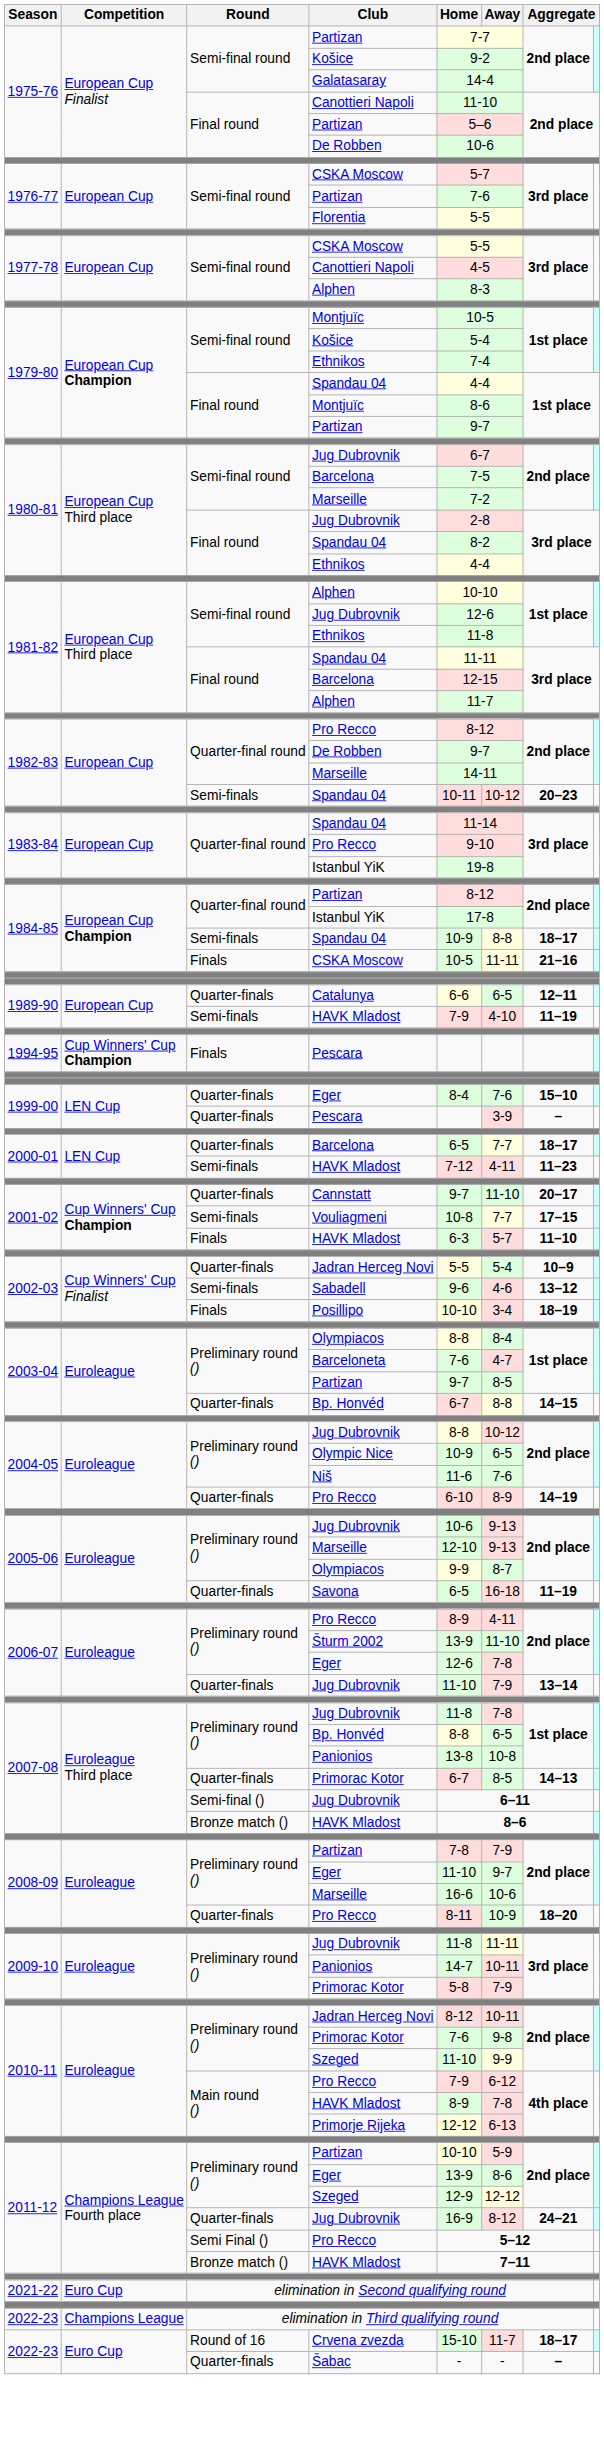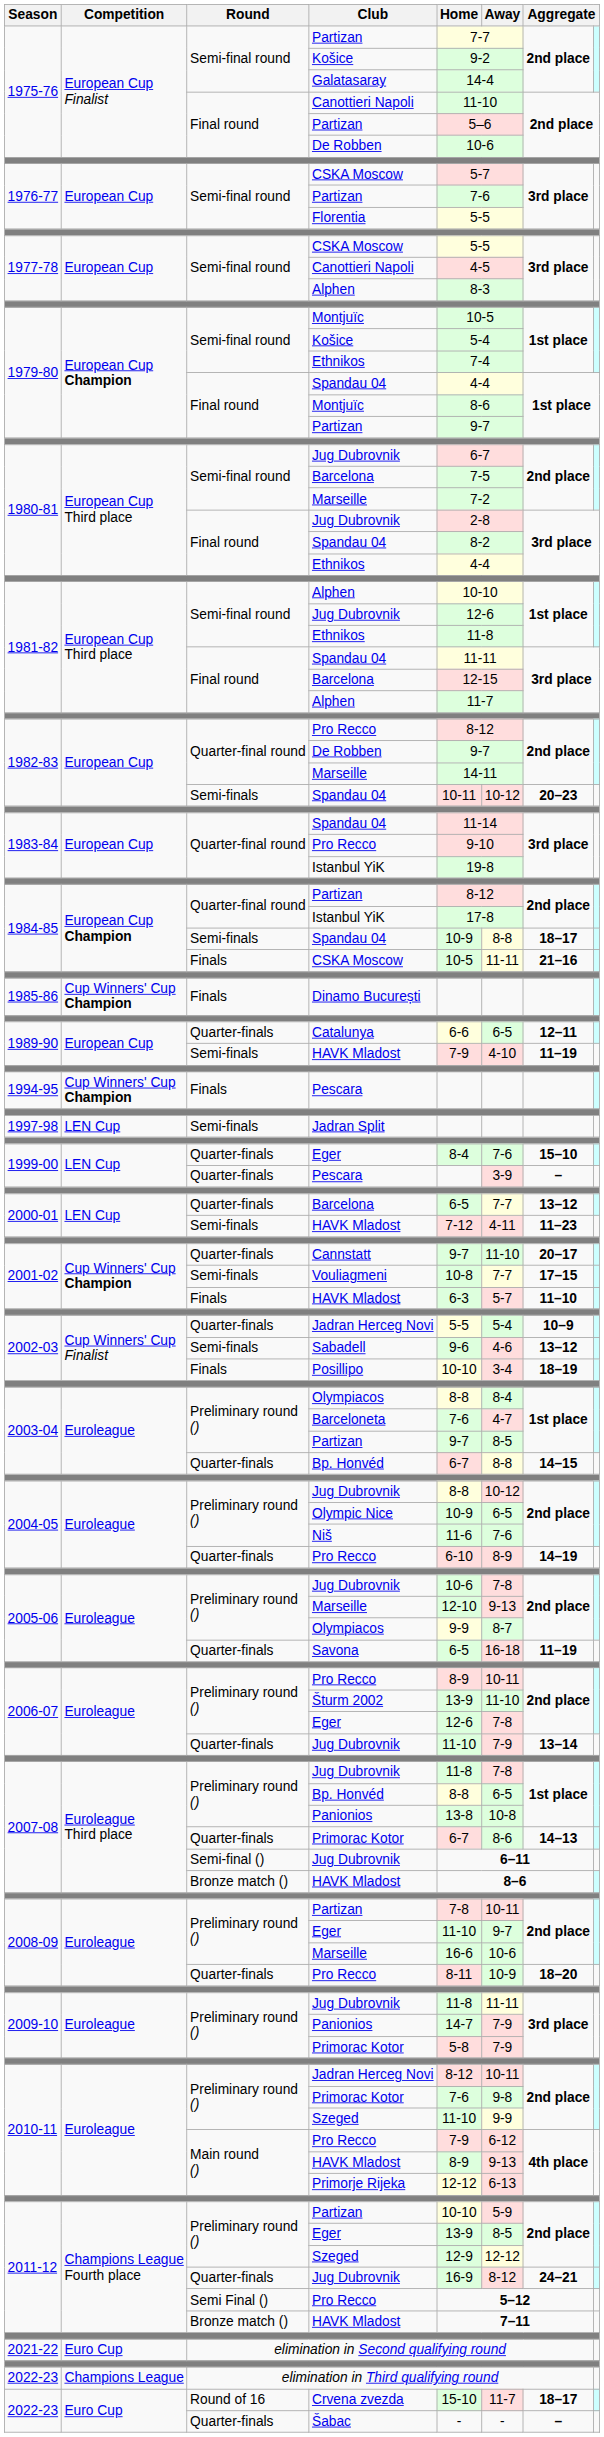+ row: (33, 996)
+ row: (33, 1126)
(558, 1145) 18–17 -> (558, 1204) 13–12
(502, 1526) 9-13 -> (502, 1585) 7-8
(502, 1619) 4-11 -> (502, 1678) 10-11
(502, 1778) 8-5 -> (502, 1838) 8-6
(502, 1850) 7-9 -> (502, 1909) 10-11
(502, 1966) 10-11 -> (502, 2025) 7-9
(502, 2103) 7-8 -> (502, 2162) 9-13
(502, 2175) 8-6 -> (502, 2234) 8-5
